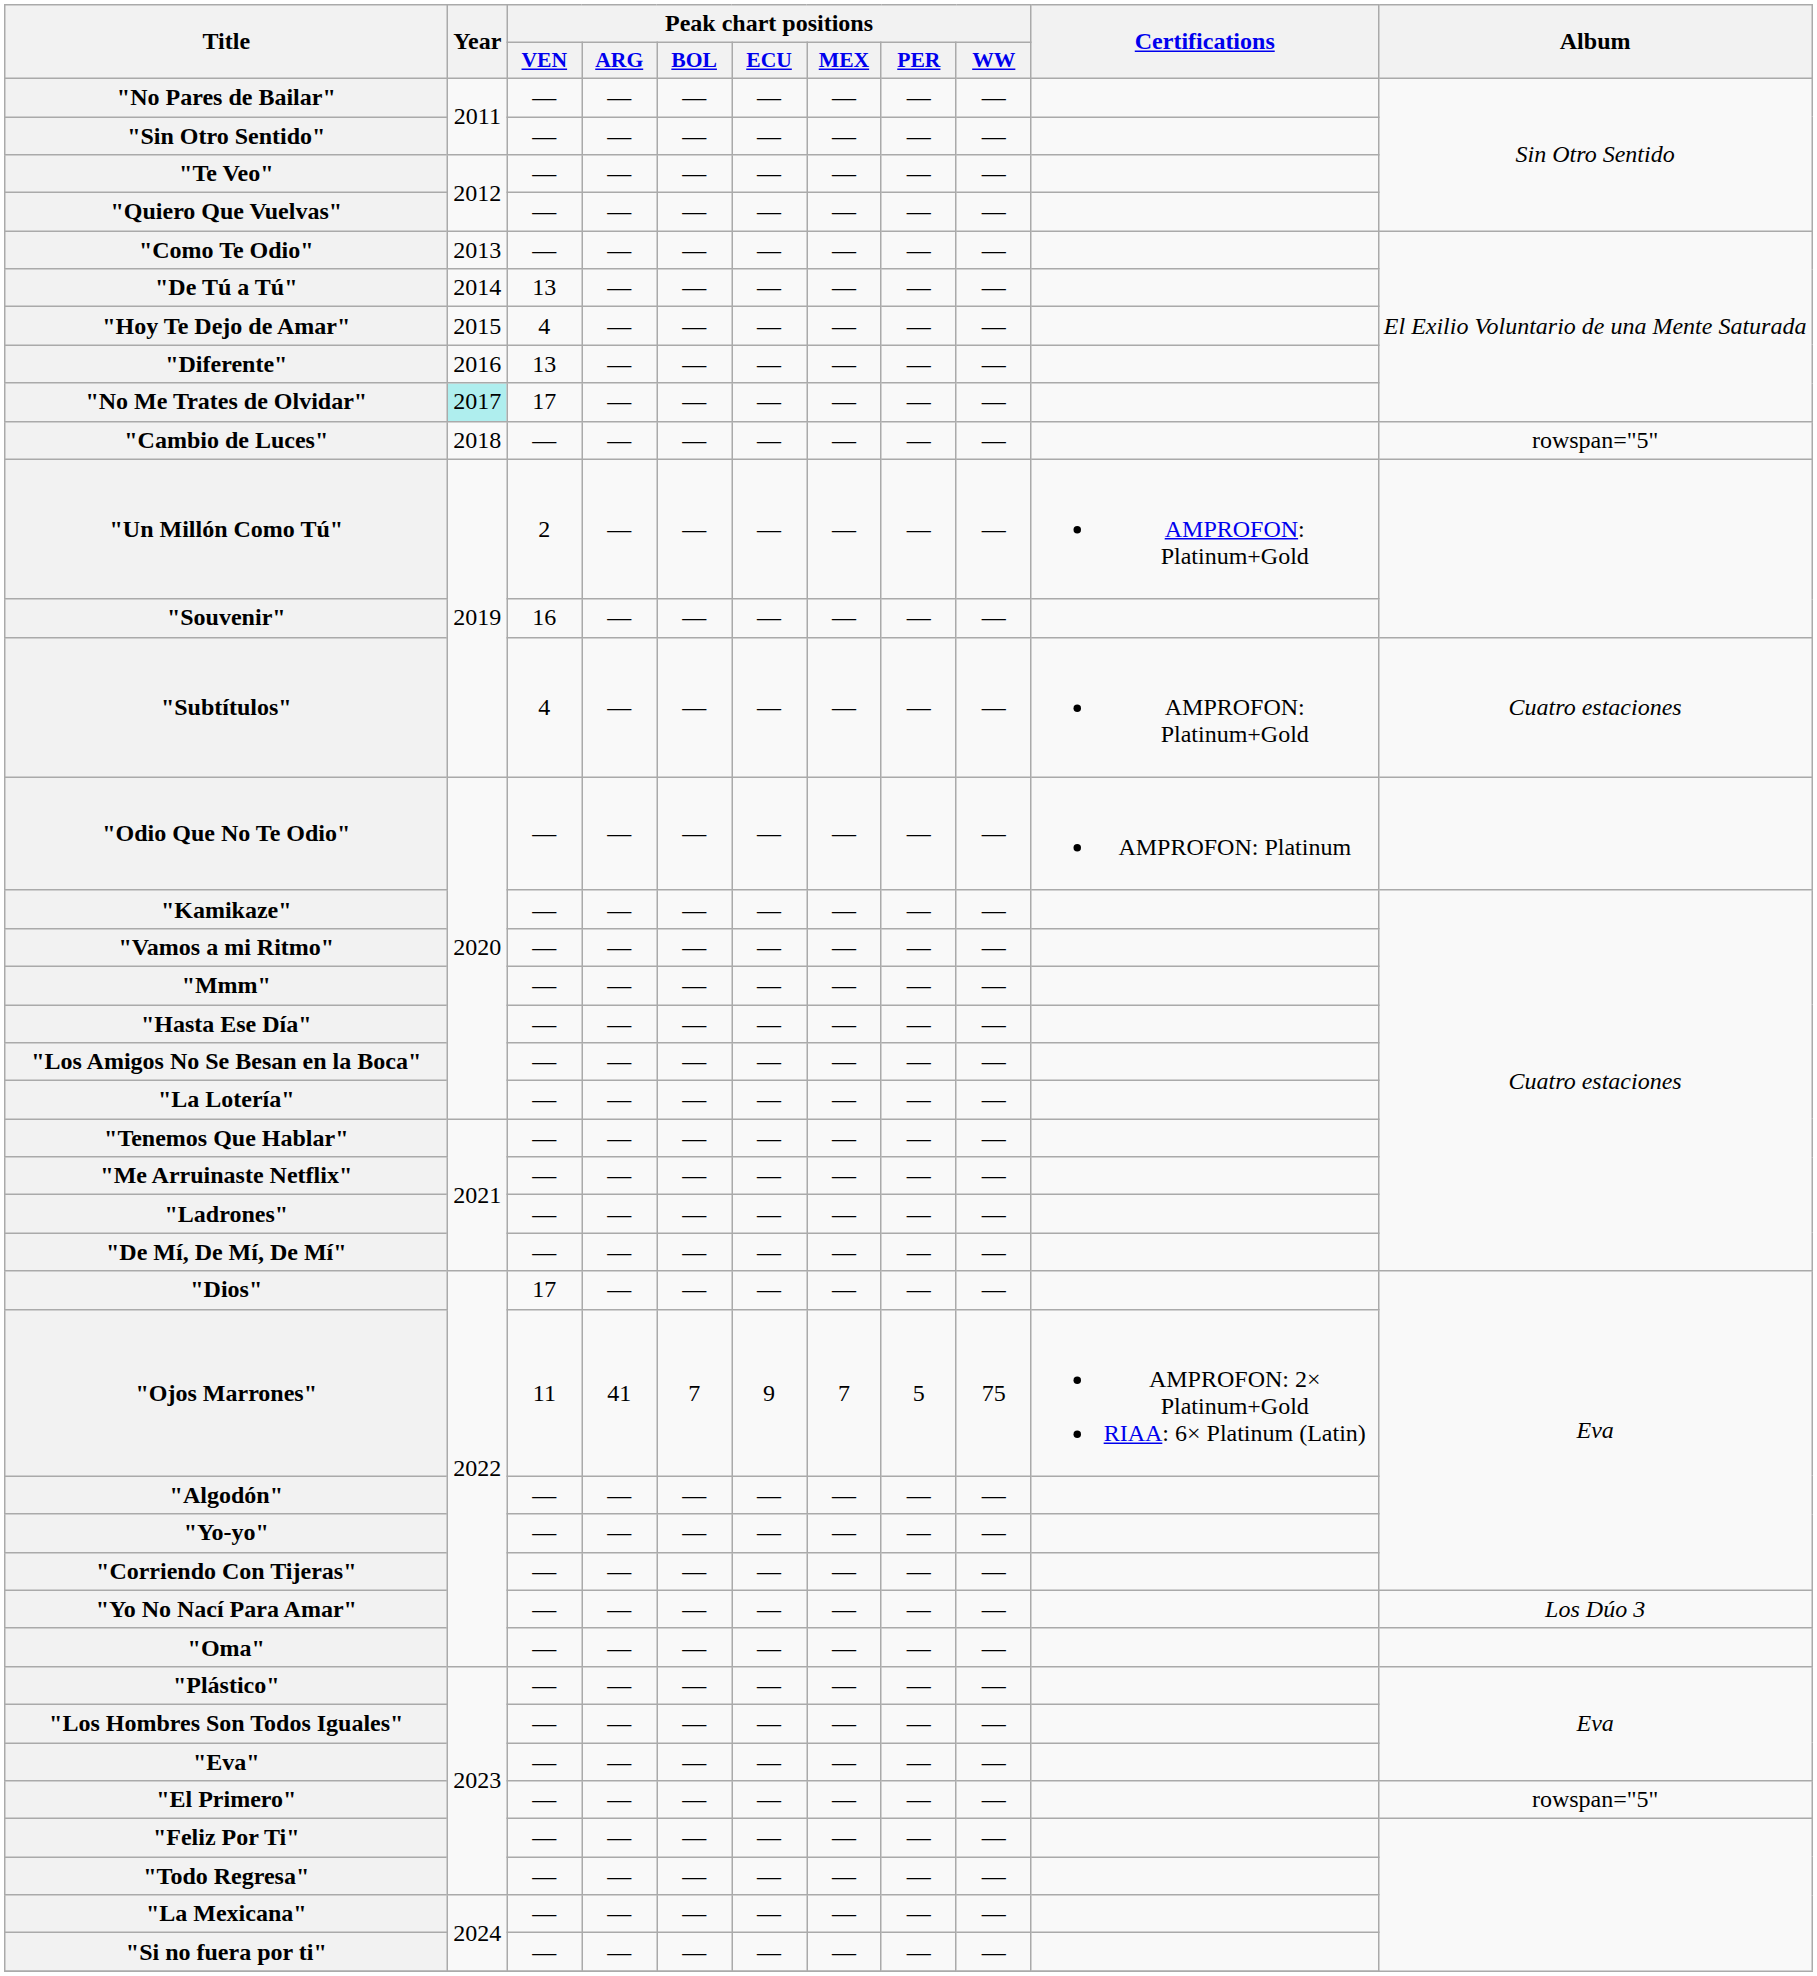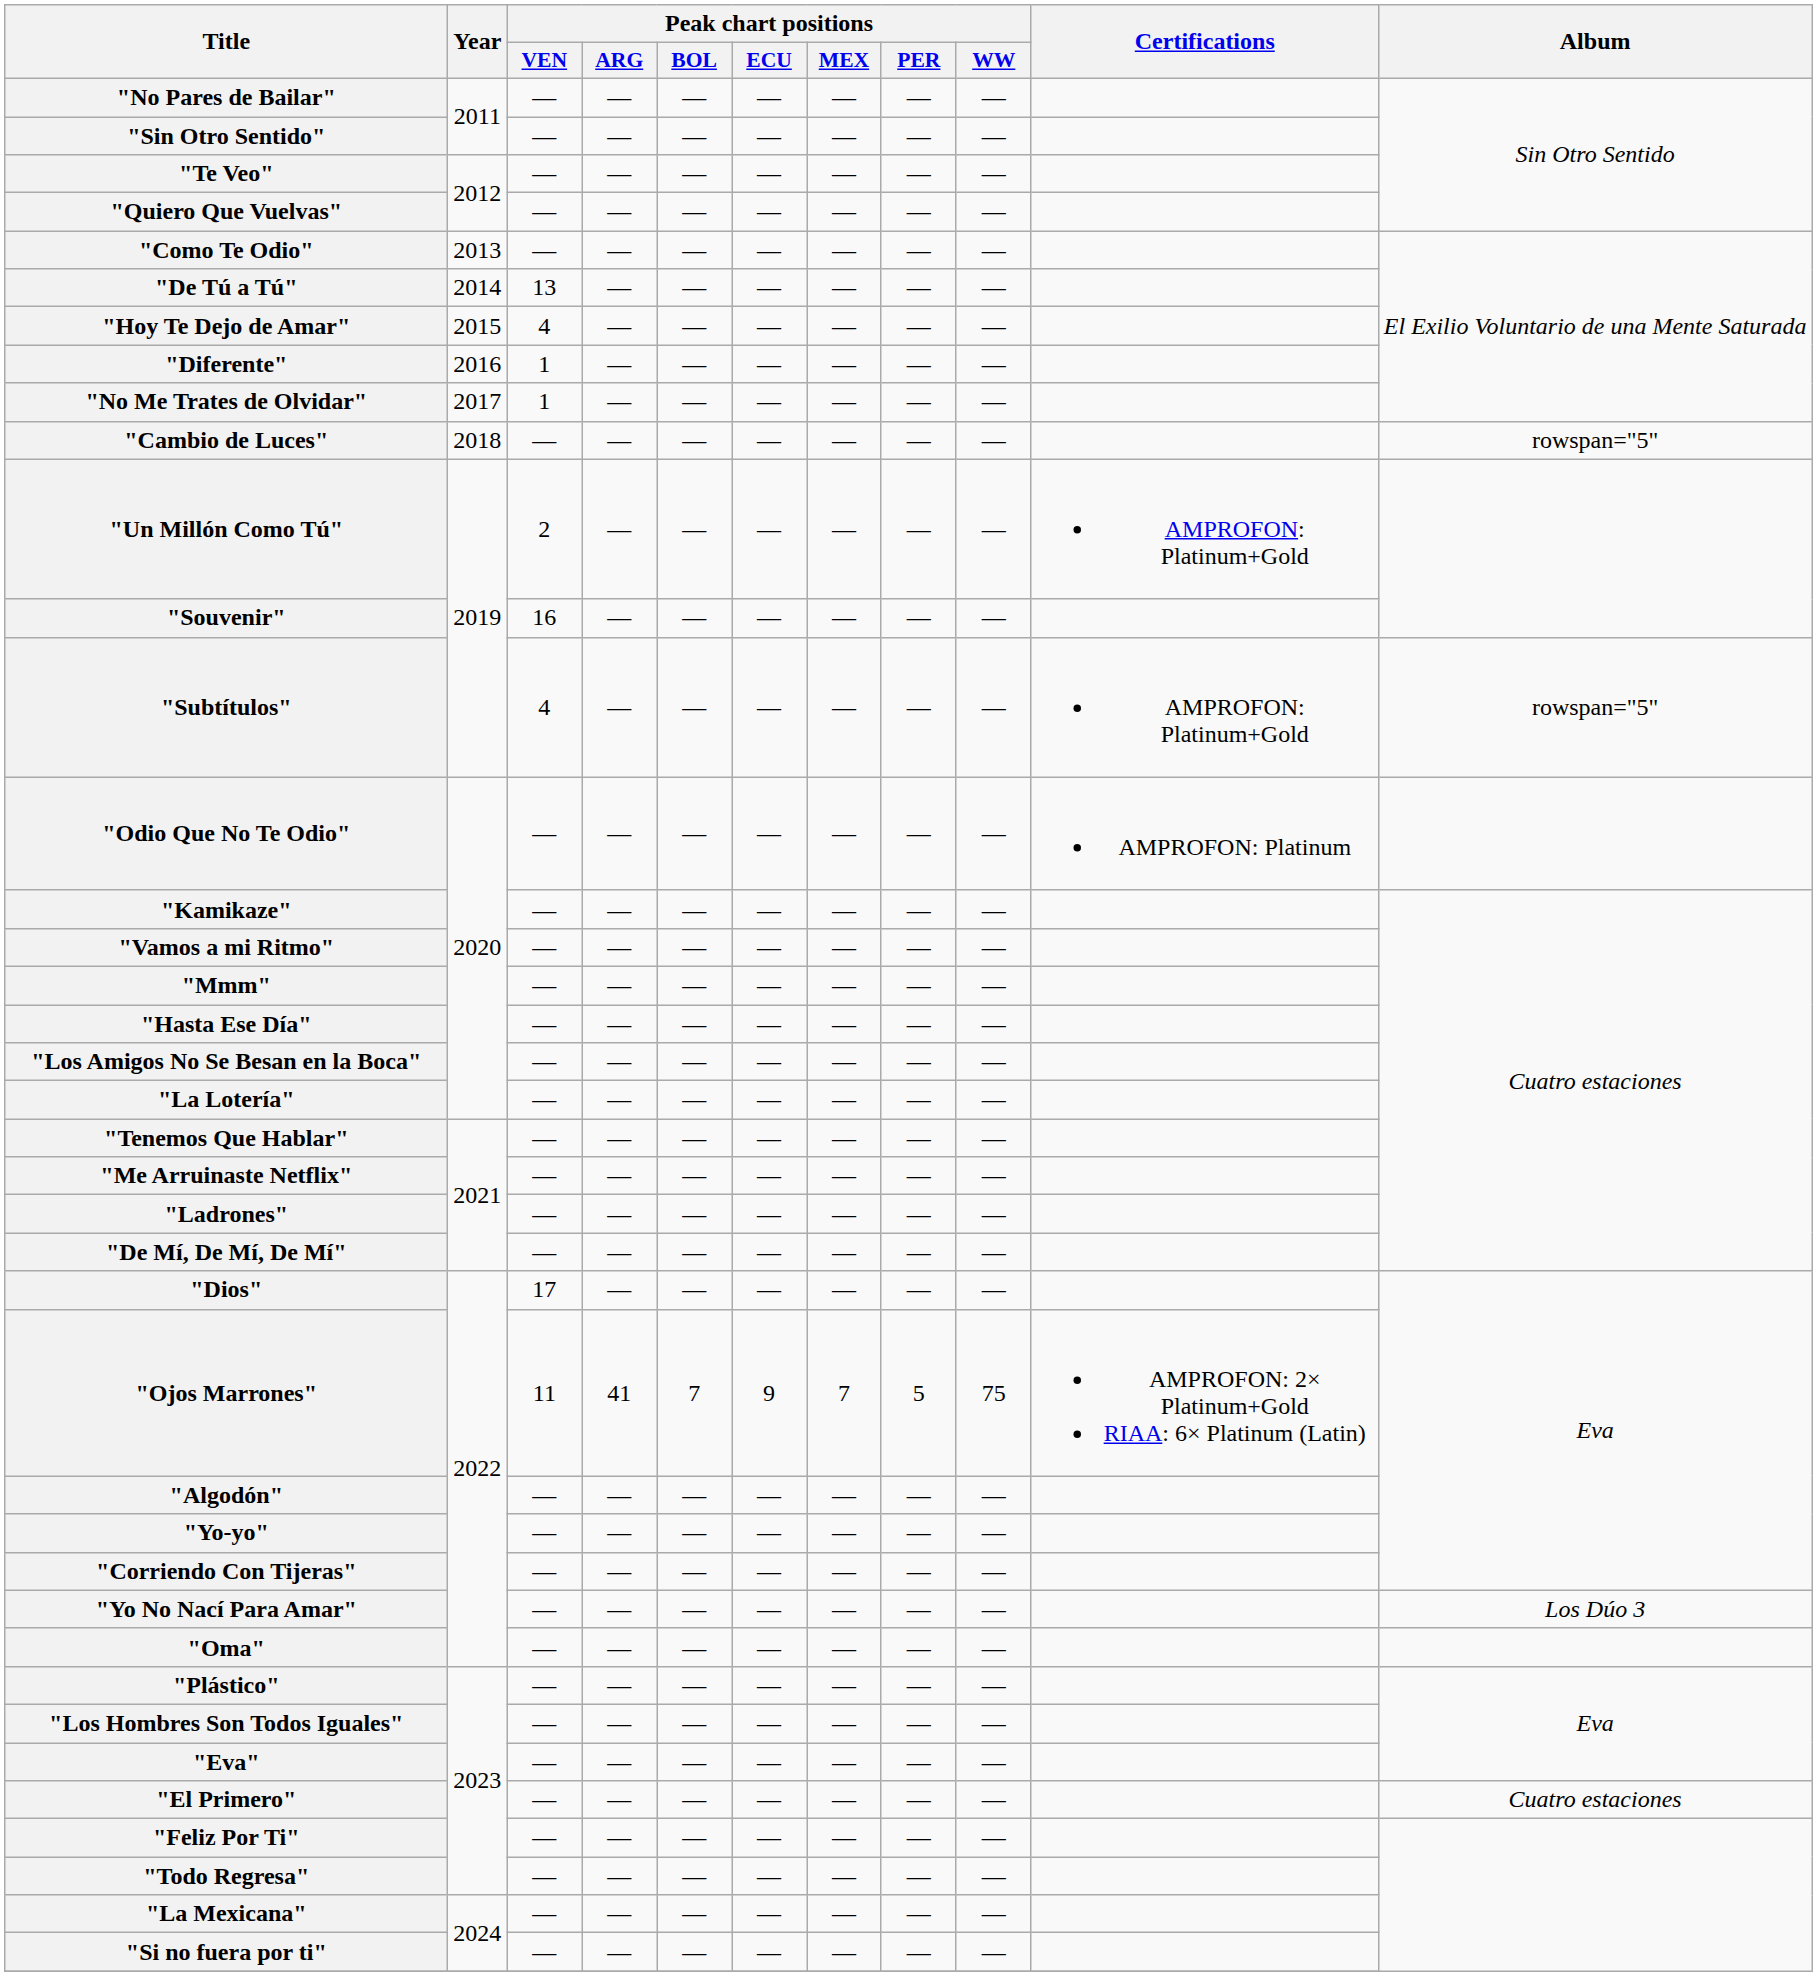(544, 363) 13 -> (544, 363) 1
(477, 401) paleturquoise background -> (477, 401) no background
(544, 401) 17 -> (544, 401) 1
(1595, 706) Cuatro estaciones -> (1595, 706) rowspan="5"
(1595, 1799) rowspan="5" -> (1595, 1799) Cuatro estaciones
